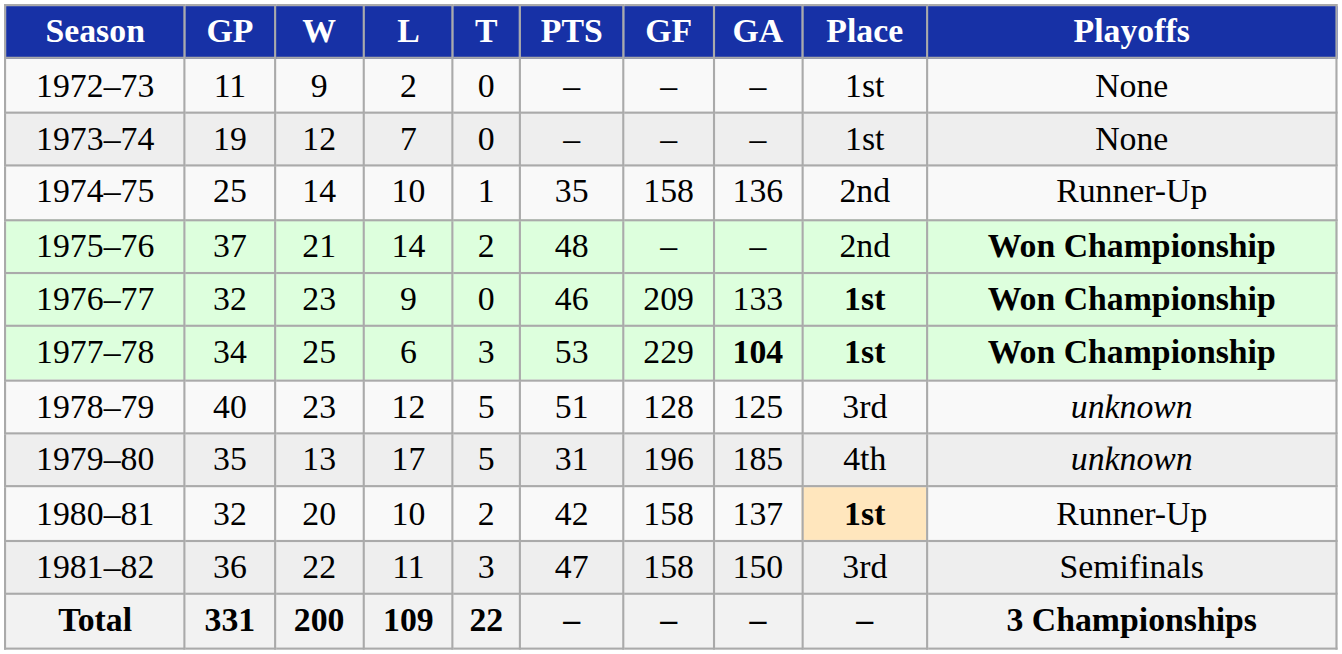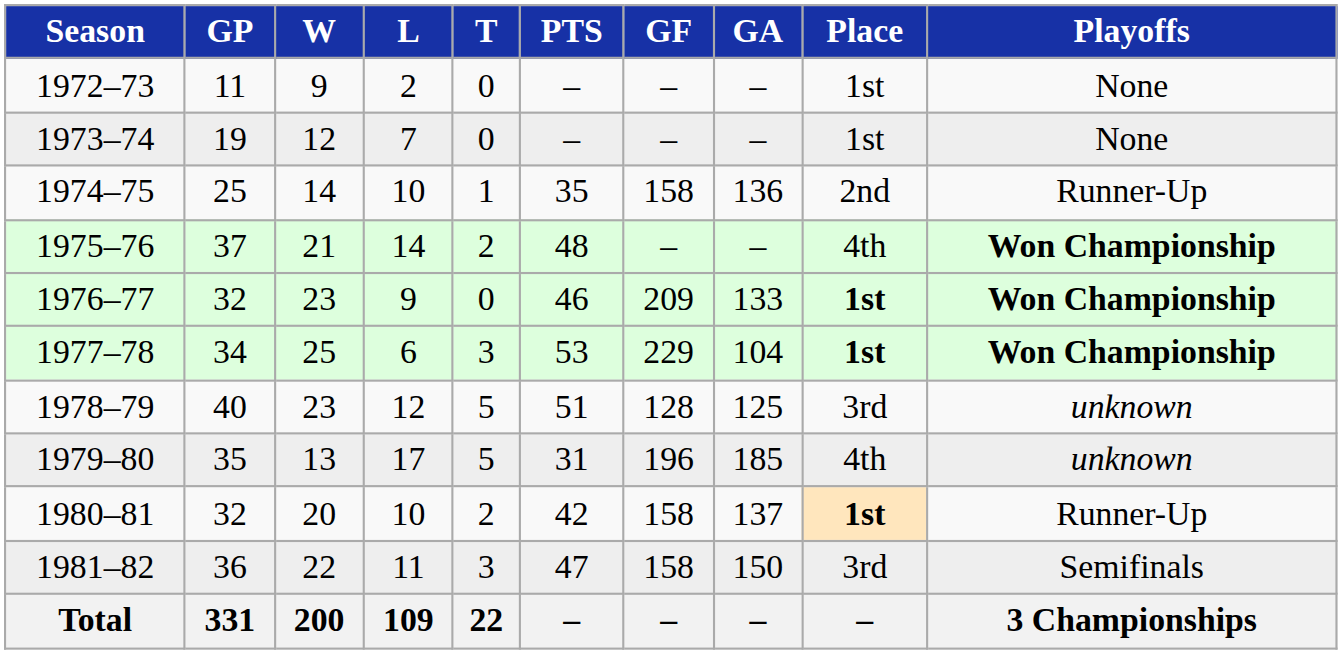(865, 245) 2nd -> (865, 245) 4th
(758, 352) bold -> (758, 352) normal
